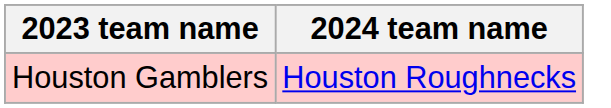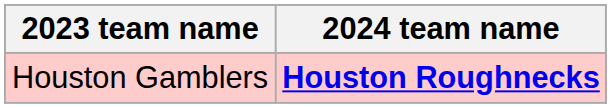(429, 77) normal -> (441, 77) bold
